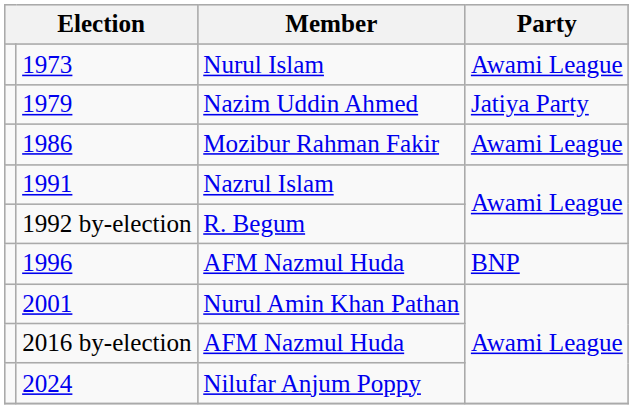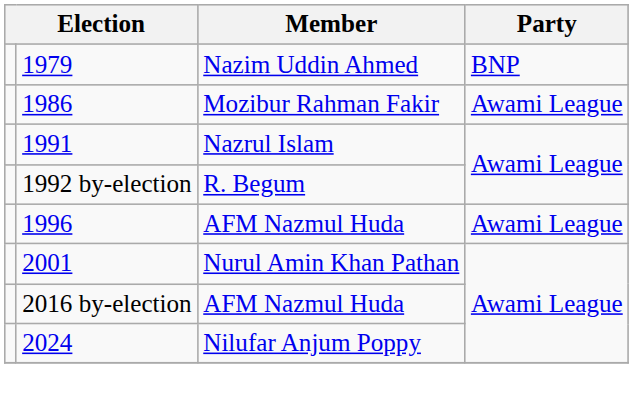- row: (47, 64)
(530, 104) Jatiya Party -> (495, 64) BNP
(495, 263) BNP -> (547, 223) Awami League
